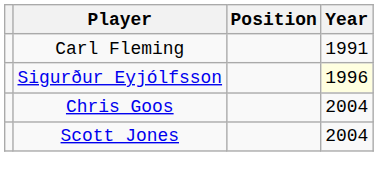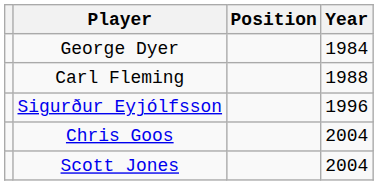+ row: (120, 49)
(347, 49) 1991 -> (347, 78) 1988
(347, 78) lightyellow background -> (347, 107) no background
